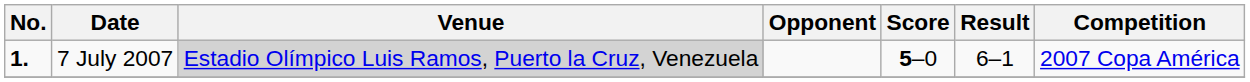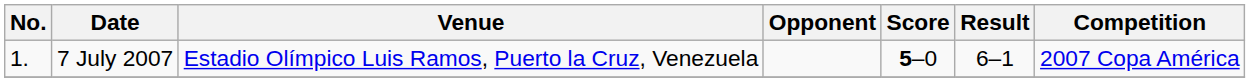(19, 58) bold -> (19, 58) normal
(471, 58) lightgrey background -> (471, 58) no background
